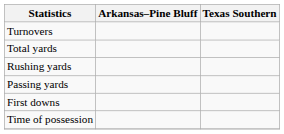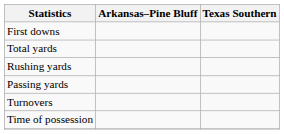rows swapped: (33, 102) <-> (30, 31)
